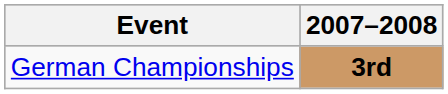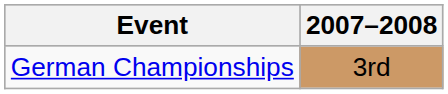(372, 66) bold -> (372, 66) normal
